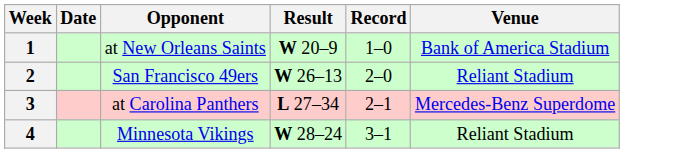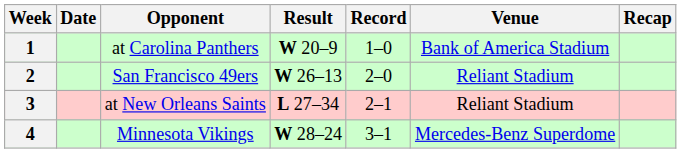+ column: (648, 18)
(185, 47) at New Orleans Saints -> (185, 47) at Carolina Panthers
(185, 104) at Carolina Panthers -> (185, 104) at New Orleans Saints
(515, 104) Mercedes-Benz Superdome -> (515, 104) Reliant Stadium
(515, 133) Reliant Stadium -> (515, 133) Mercedes-Benz Superdome
